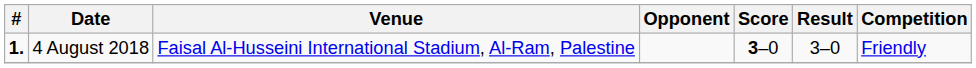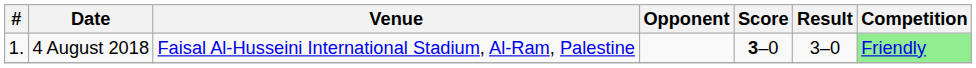(16, 47) bold -> (16, 47) normal
(894, 47) no background -> (894, 47) lightgreen background
